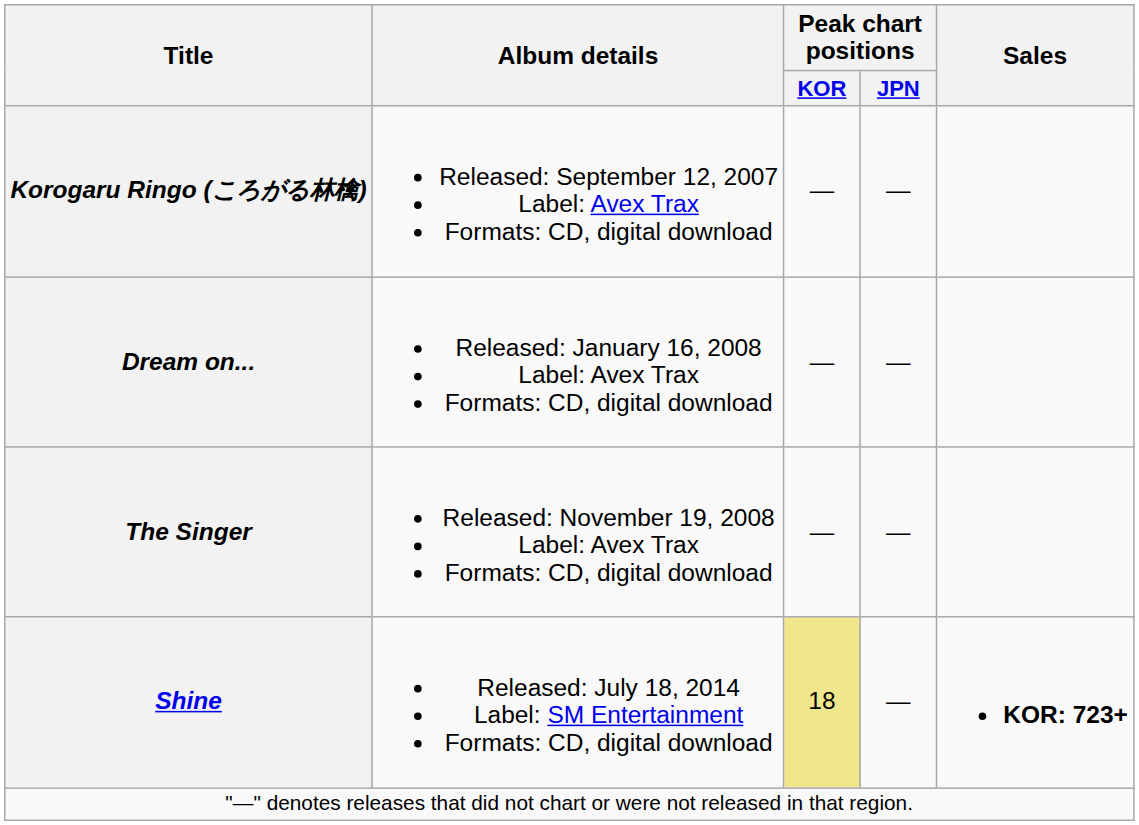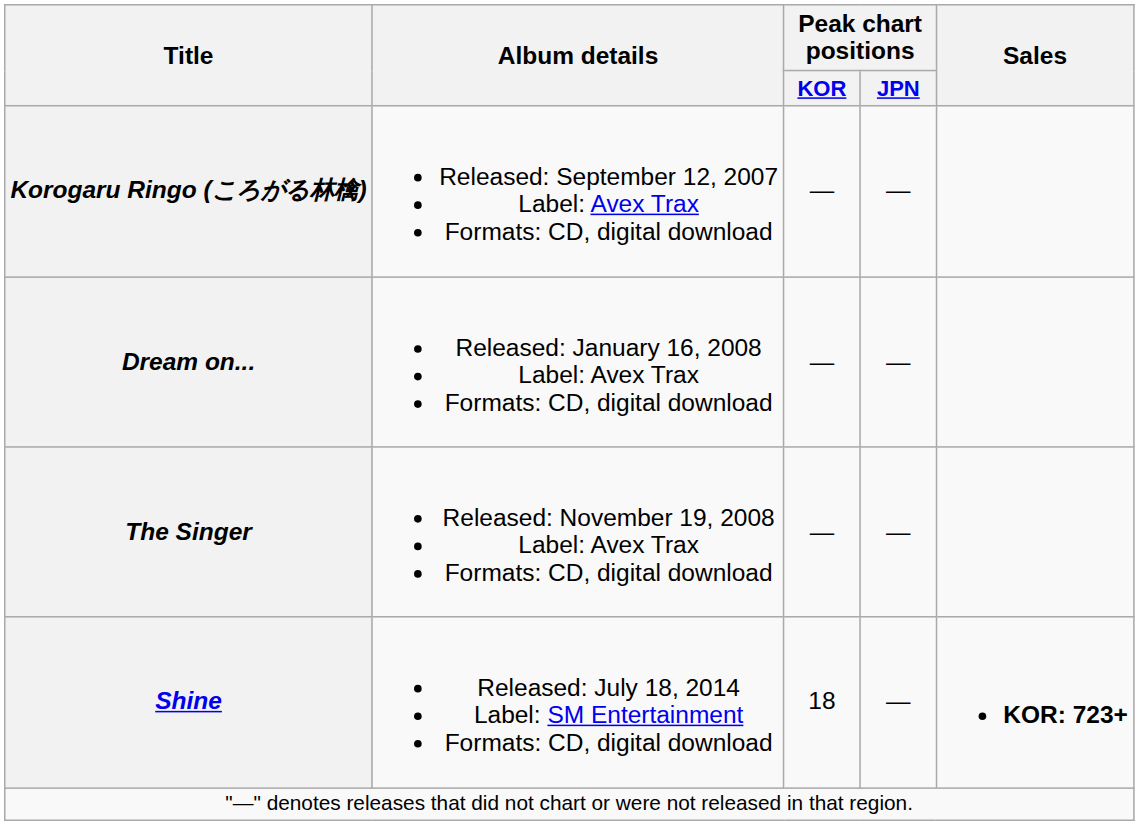(822, 702) khaki background -> (822, 702) no background
